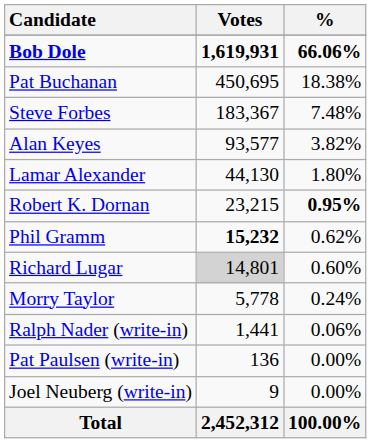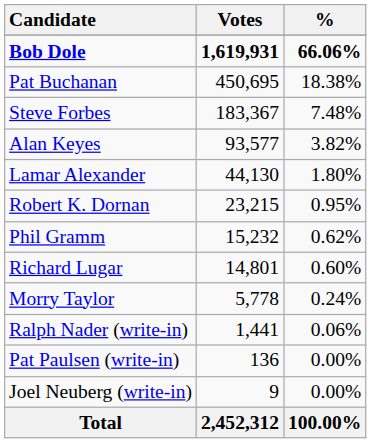(334, 205) bold -> (336, 205) normal
(252, 236) bold -> (252, 236) normal
(252, 267) lightgrey background -> (252, 267) no background
